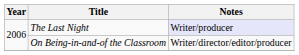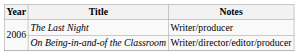(202, 27) lavender background -> (202, 27) no background
